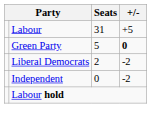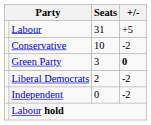+ row: (39, 45)
(97, 45) 5 -> (97, 62) 3
